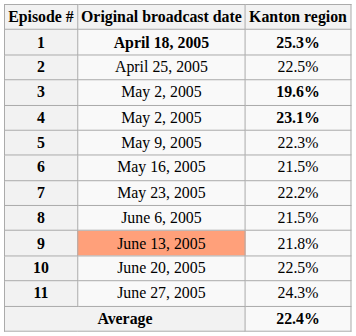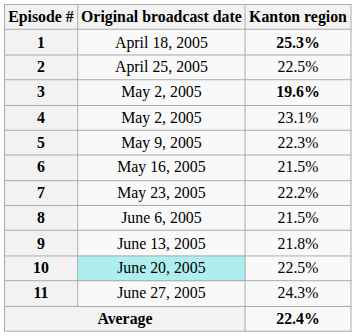(161, 42) bold -> (161, 42) normal
(298, 117) bold -> (298, 117) normal
(161, 243) lightsalmon background -> (161, 243) no background
(161, 268) no background -> (161, 268) paleturquoise background
